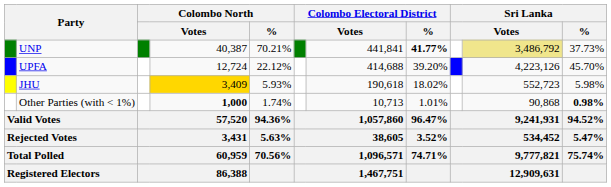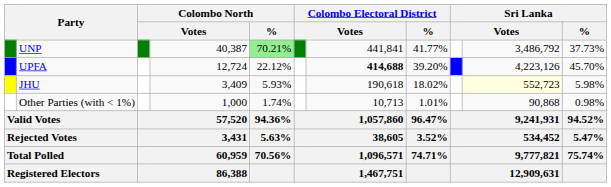(274, 48) no background -> (274, 48) lightgreen background
(429, 48) bold -> (430, 48) normal
(537, 48) khaki background -> (537, 48) no background
(385, 66) normal -> (385, 66) bold
(234, 84) gold background -> (234, 84) no background
(542, 84) no background -> (542, 84) lightyellow background
(234, 102) bold -> (234, 102) normal
(589, 102) bold -> (590, 102) normal
